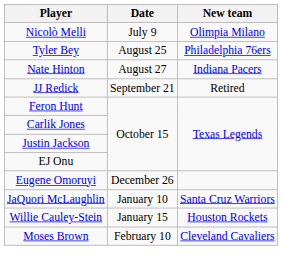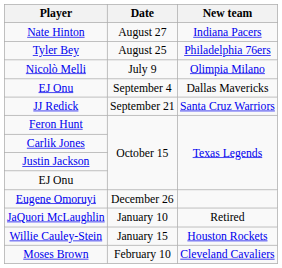rows swapped: (56, 32) <-> (56, 69)
+ row: (56, 87)
(227, 87) Retired -> (227, 106) Santa Cruz Warriors
(227, 198) Santa Cruz Warriors -> (227, 217) Retired
